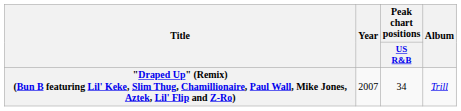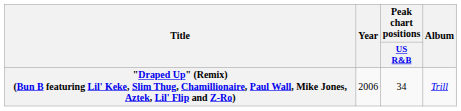(368, 86) 2007 -> (368, 86) 2006
